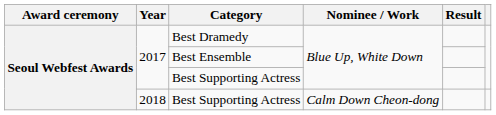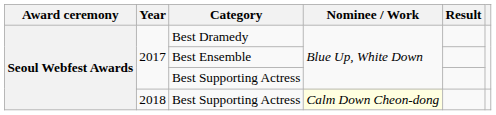(373, 99) no background -> (373, 99) lightyellow background
